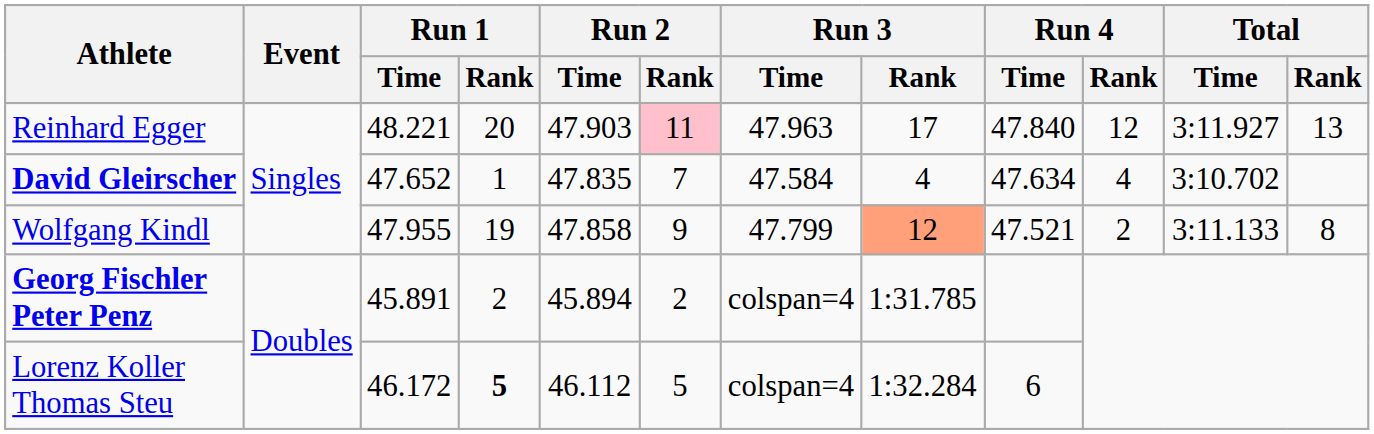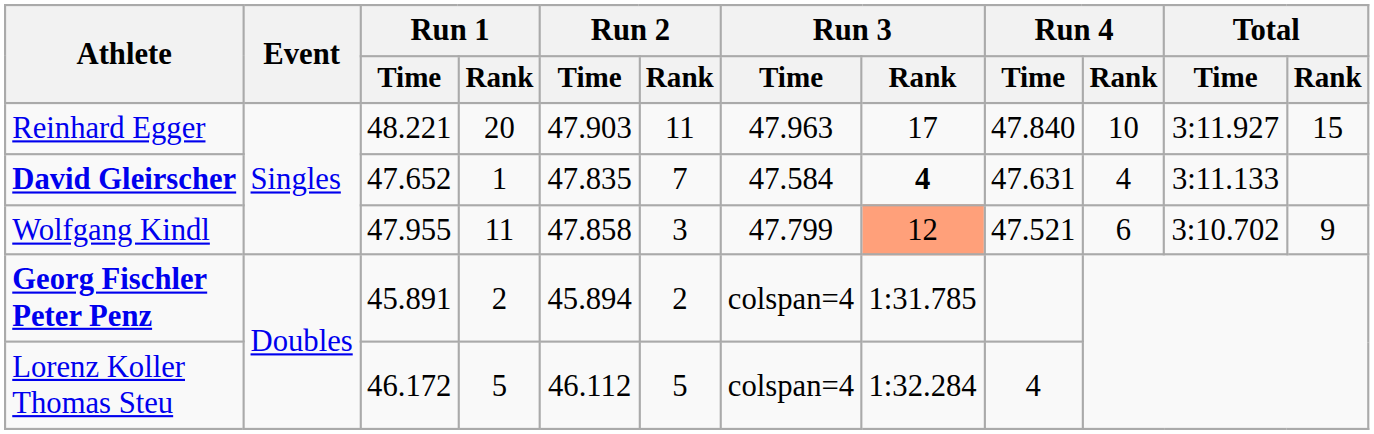(680, 128) pink background -> (680, 128) no background
(1123, 128) 12 -> (1123, 128) 10
(1328, 128) 13 -> (1328, 128) 15
(923, 179) normal -> (923, 179) bold
(1033, 179) 47.634 -> (1033, 179) 47.631
(1226, 179) 3:10.702 -> (1226, 179) 3:11.133
(499, 229) 19 -> (499, 229) 11
(680, 229) 9 -> (680, 229) 3
(1123, 229) 2 -> (1123, 229) 6
(1226, 229) 3:11.133 -> (1226, 229) 3:10.702
(1328, 229) 8 -> (1328, 229) 9
(499, 385) bold -> (499, 385) normal
(1033, 385) 6 -> (1033, 385) 4
